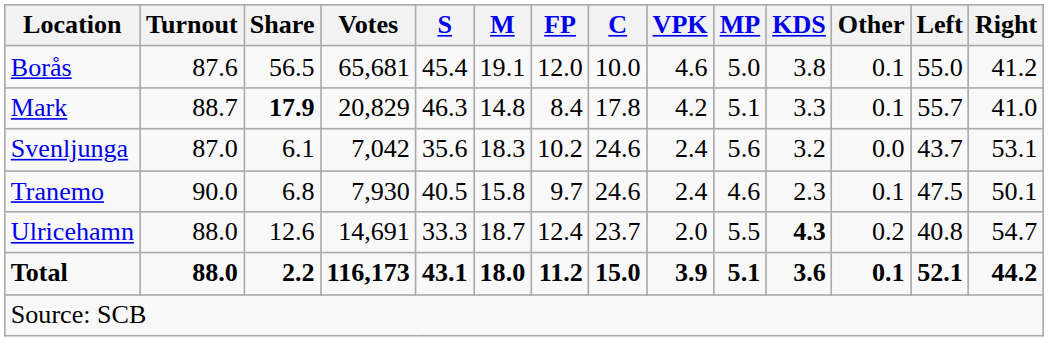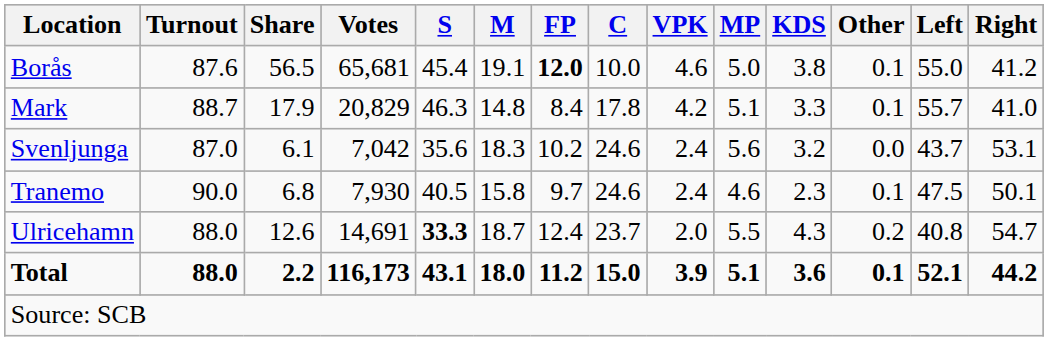(560, 66) normal -> (560, 66) bold
(292, 107) bold -> (292, 107) normal
(445, 231) normal -> (445, 231) bold
(810, 231) bold -> (810, 231) normal
